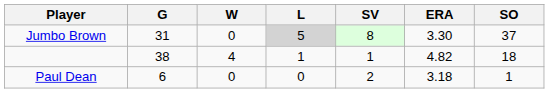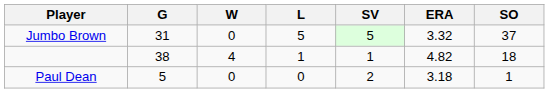(301, 35) lightgrey background -> (301, 35) no background
(370, 35) 8 -> (370, 35) 5
(440, 35) 3.30 -> (440, 35) 3.32
(162, 77) 6 -> (162, 77) 5
